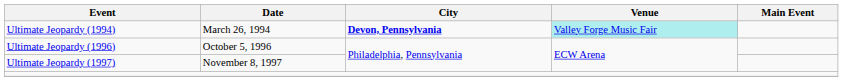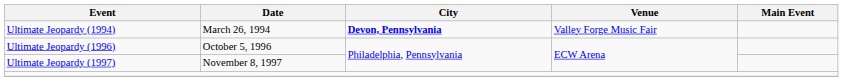(605, 29) paleturquoise background -> (605, 29) no background
